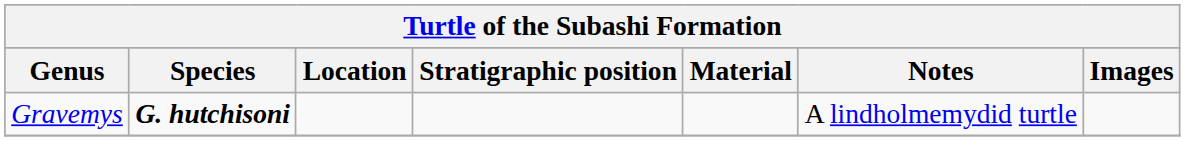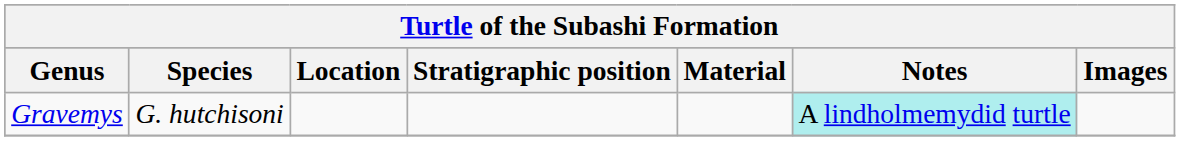(213, 113) bold -> (210, 113) normal
(941, 113) no background -> (935, 113) paleturquoise background
